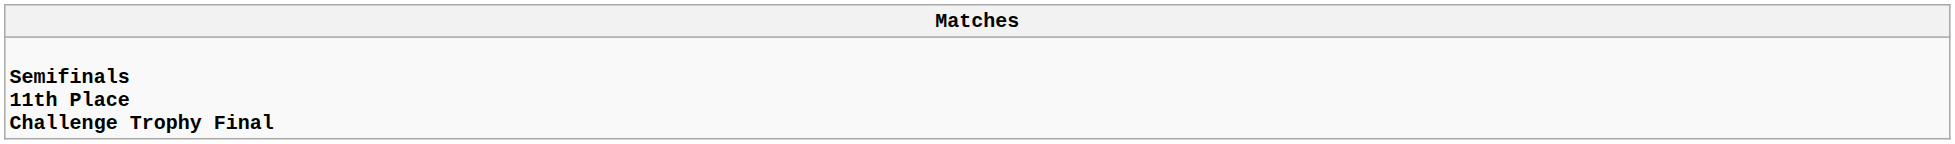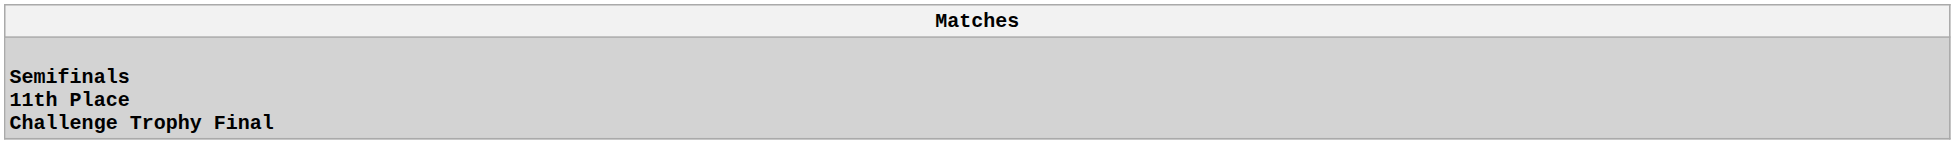(142, 100) no background -> (142, 100) lightgrey background
